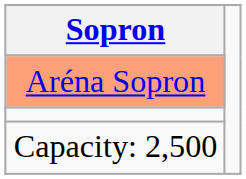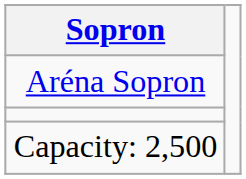(116, 81) lightsalmon background -> (116, 81) no background
